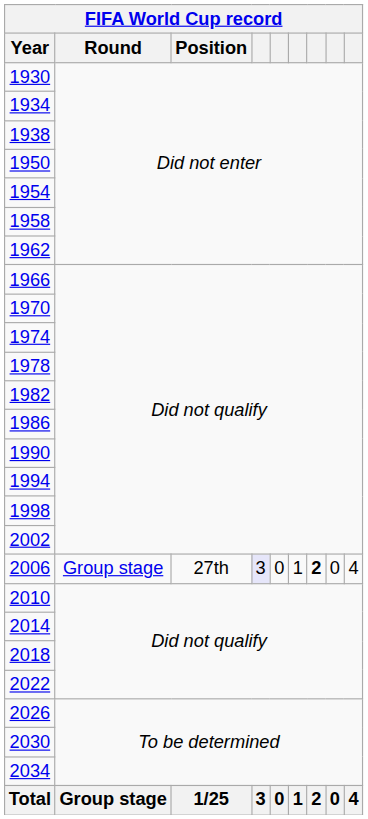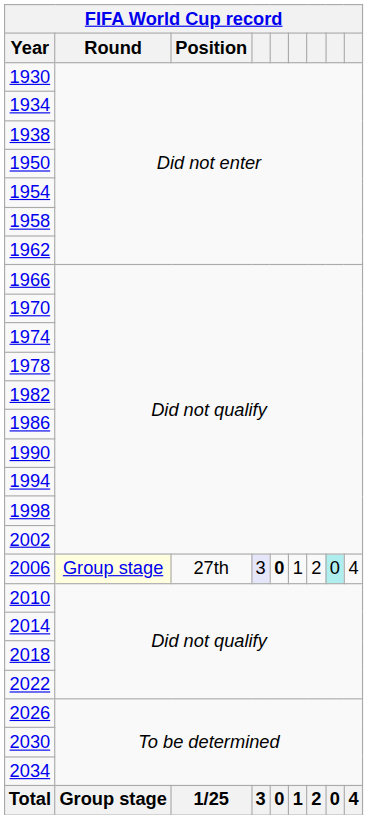(113, 568) no background -> (113, 568) lightyellow background
(279, 568) normal -> (279, 568) bold
(316, 568) bold -> (316, 568) normal
(335, 568) no background -> (335, 568) paleturquoise background
